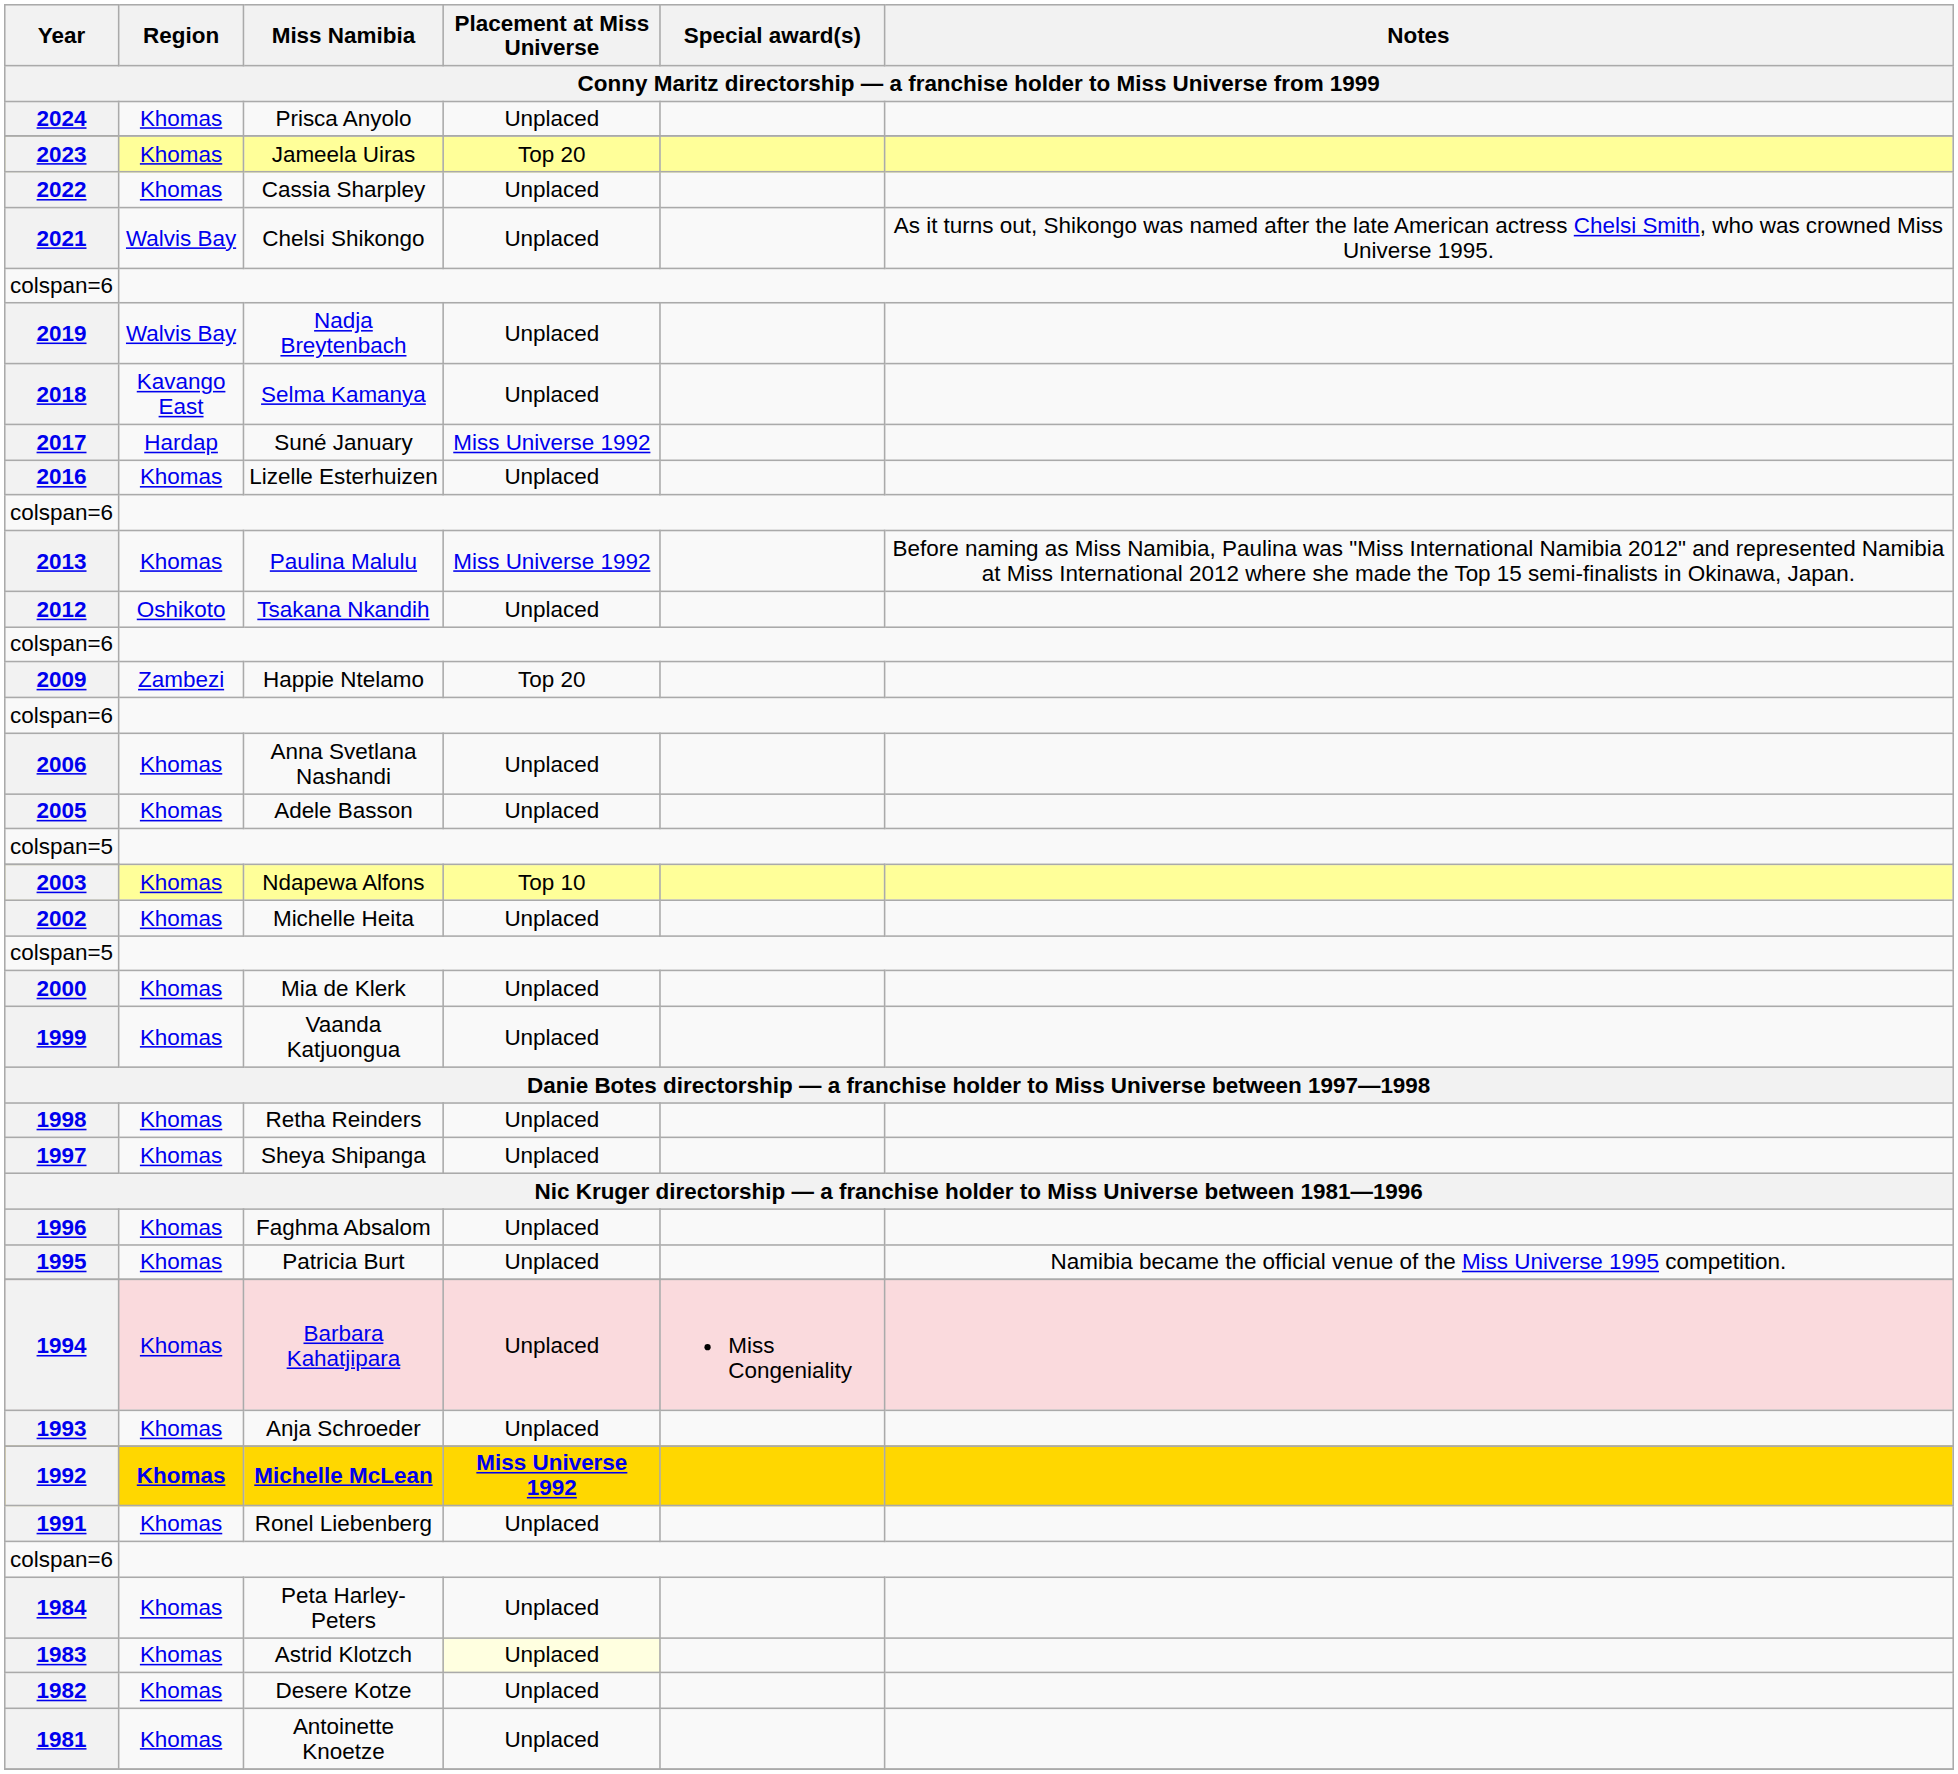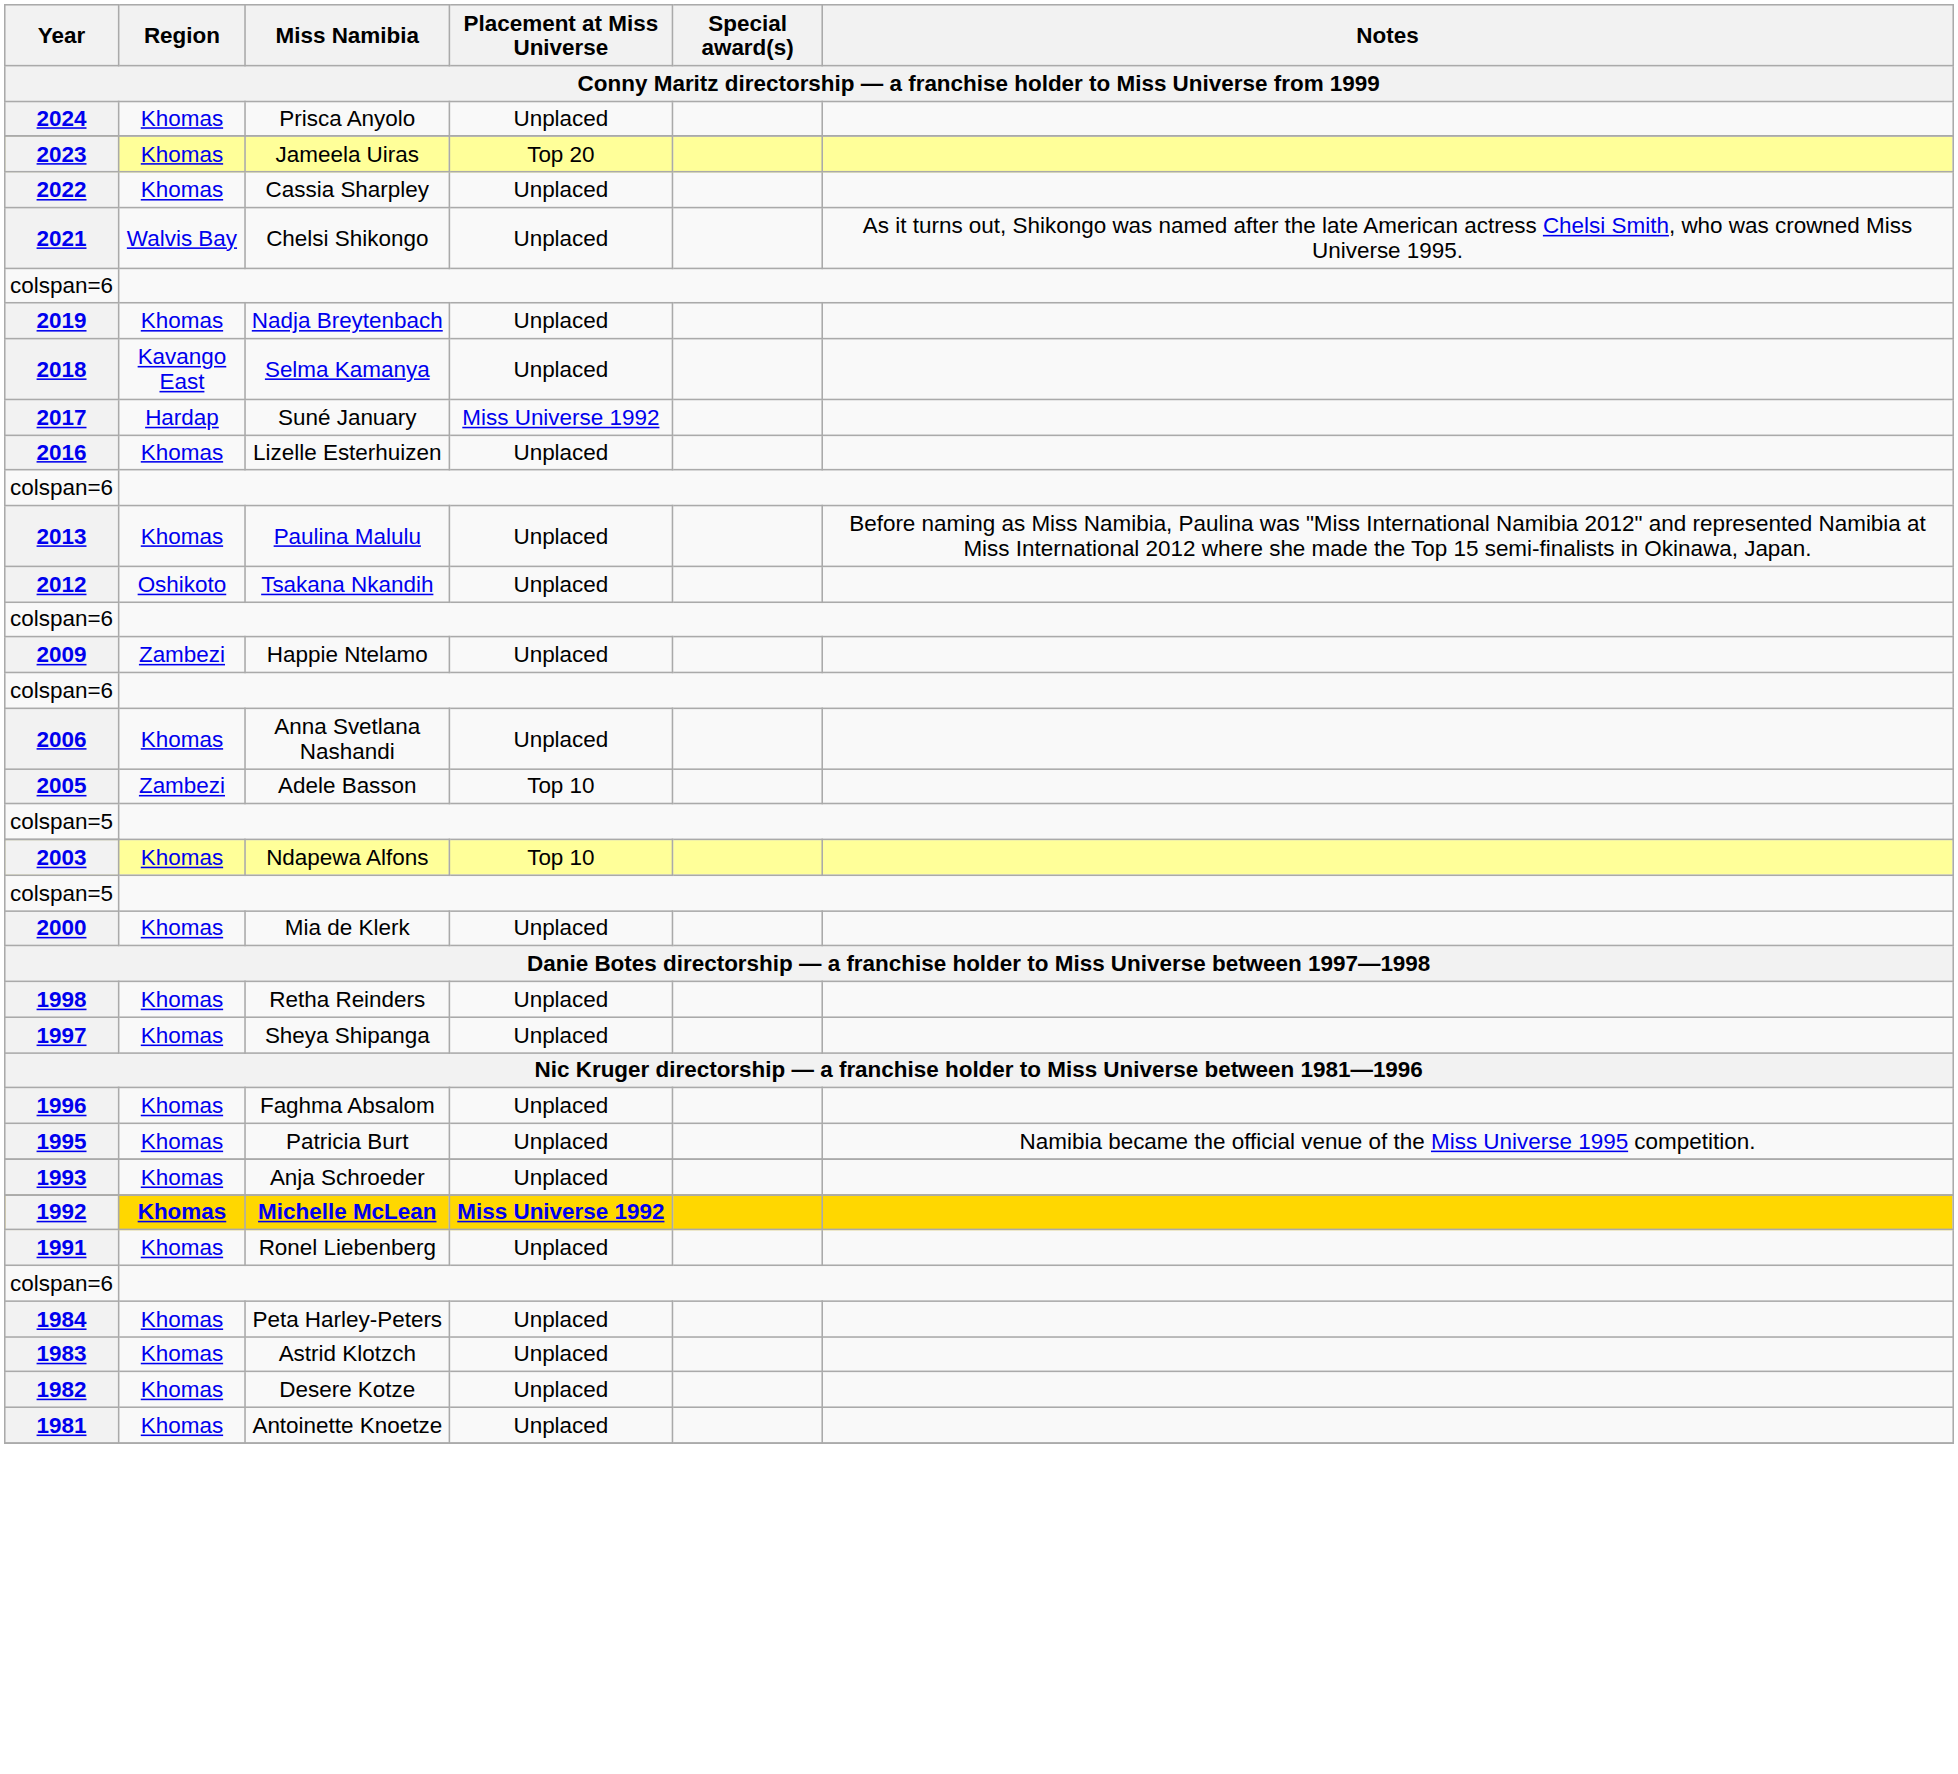(181, 334) Walvis Bay -> (182, 321) Khomas
(552, 561) Miss Universe 1992 -> (561, 536) Unplaced
(552, 680) Top 20 -> (561, 655) Unplaced
(181, 811) Khomas -> (182, 787) Zambezi
(552, 811) Unplaced -> (561, 787) Top 10
- row: (62, 918)
- row: (62, 1037)
- row: (62, 1345)
(552, 1656) lightyellow background -> (561, 1354) no background
